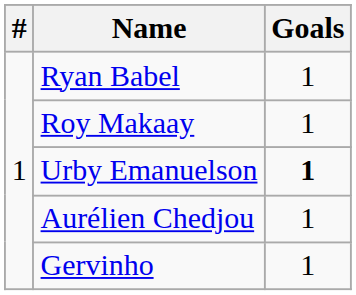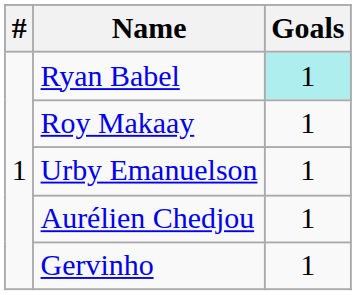(308, 75) no background -> (308, 75) paleturquoise background
(308, 170) bold -> (308, 170) normal
